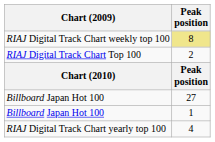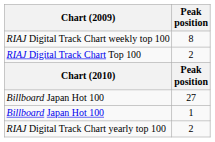(191, 39) khaki background -> (191, 39) no background
(191, 129) 4 -> (191, 129) 2
